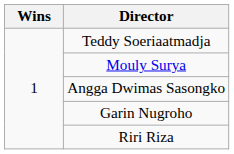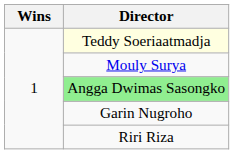(146, 40) no background -> (146, 40) lightyellow background
(146, 88) no background -> (146, 88) lightgreen background
